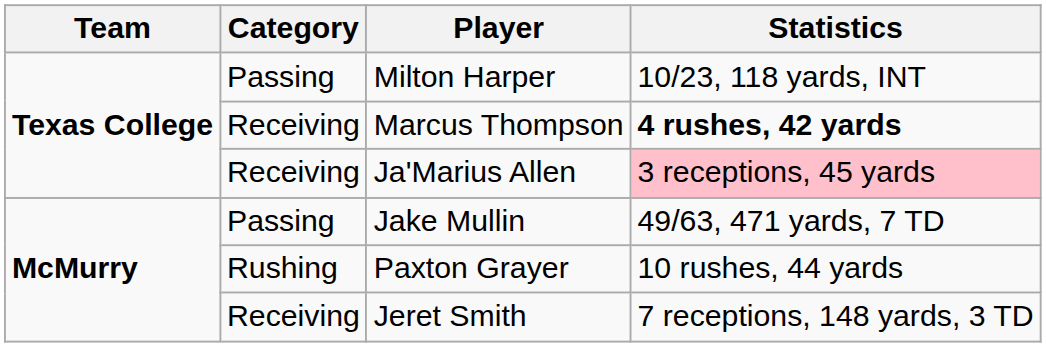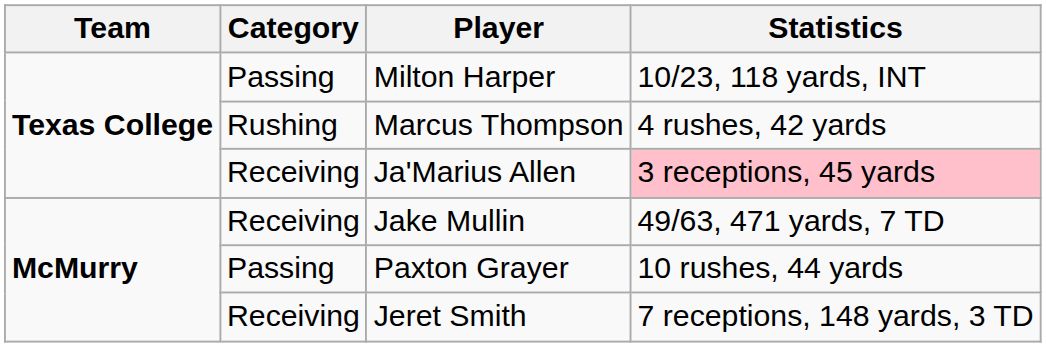(293, 124) Receiving -> (282, 124) Rushing
(769, 124) bold -> (762, 124) normal
(281, 220) Passing -> (293, 220) Receiving
(282, 268) Rushing -> (281, 268) Passing
